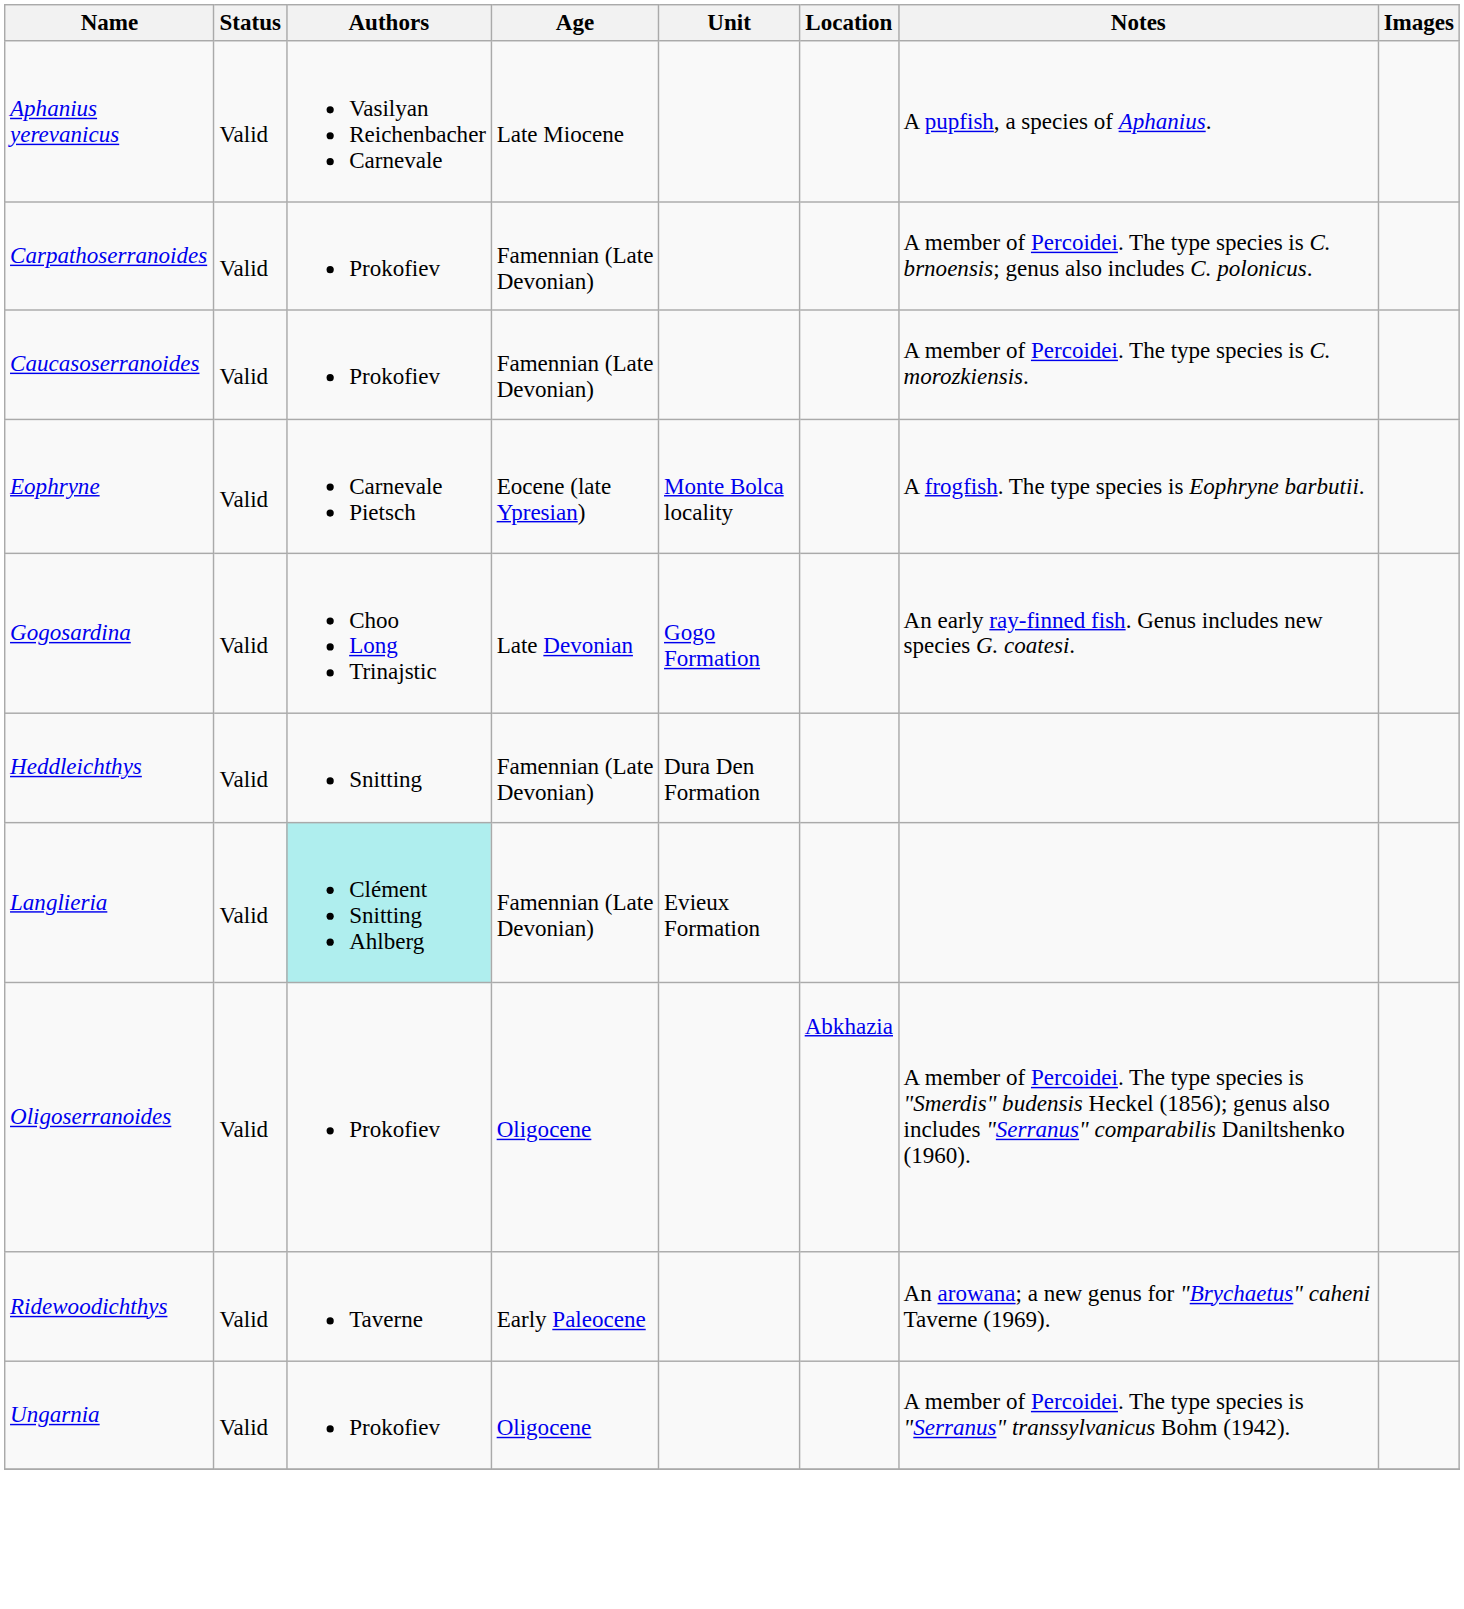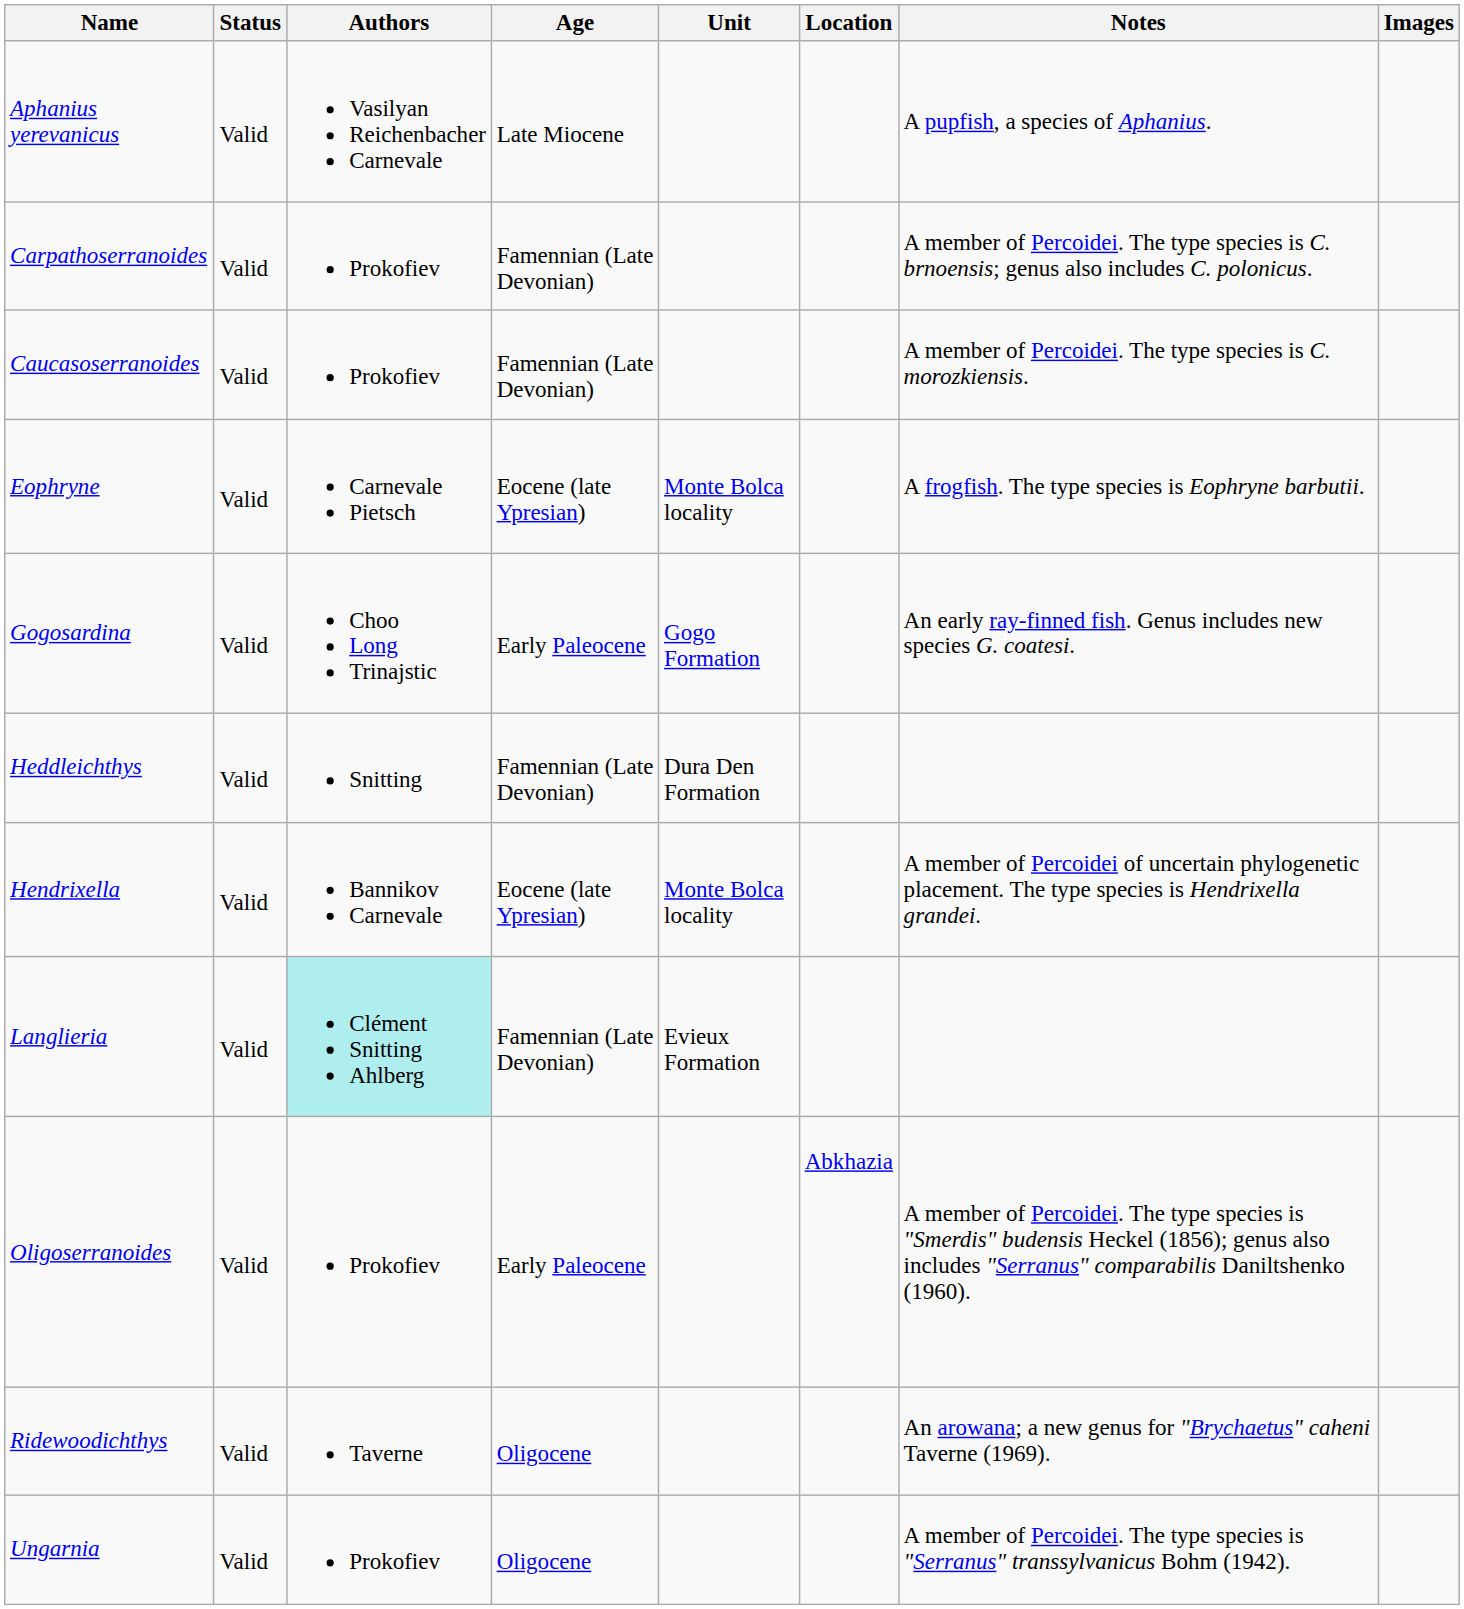(565, 646) Late Devonian -> (571, 646) Early Paleocene
+ row: (65, 889)
(544, 1130) Oligocene -> (571, 1264) Early Paleocene
(571, 1319) Early Paleocene -> (544, 1453) Oligocene
